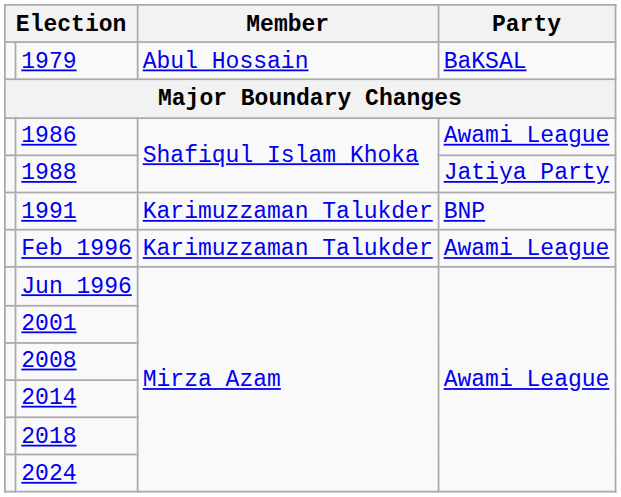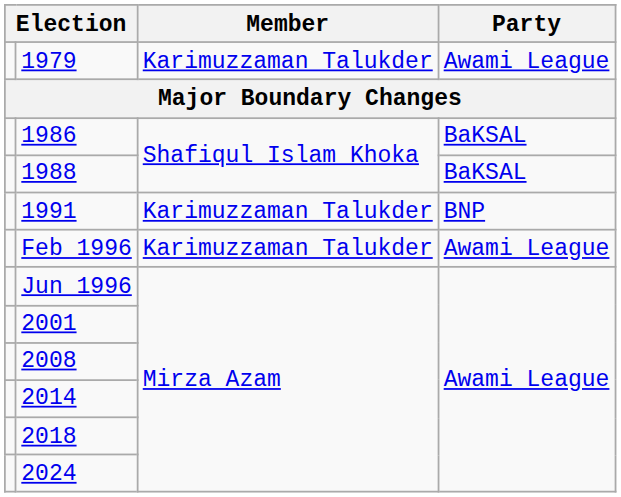(226, 61) Abul Hossain -> (288, 61) Karimuzzaman Talukder
(485, 61) BaKSAL -> (527, 61) Awami League
(527, 136) Awami League -> (485, 136) BaKSAL
(527, 174) Jatiya Party -> (485, 174) BaKSAL
